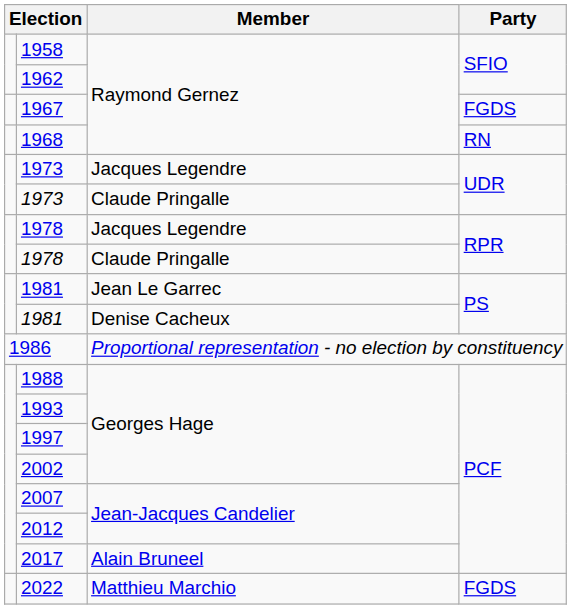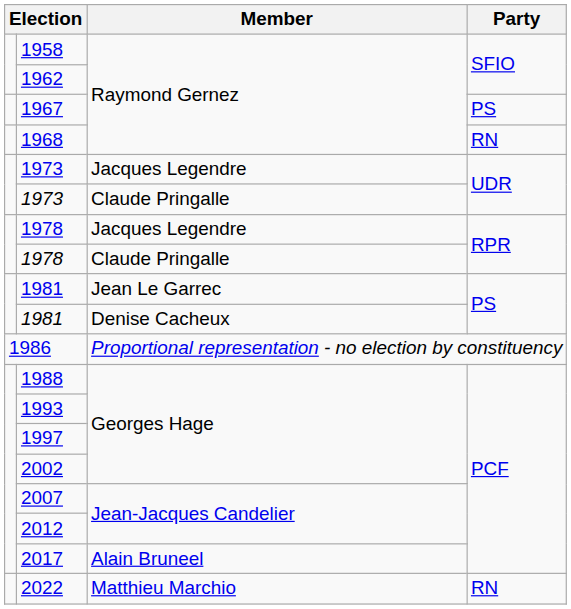(490, 109) FGDS -> (484, 109) PS
(490, 588) FGDS -> (485, 588) RN
